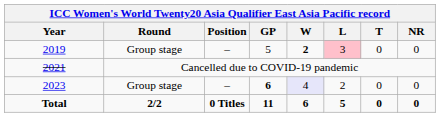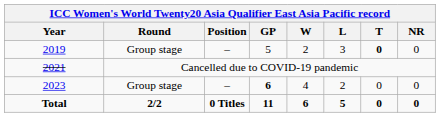(306, 49) bold -> (306, 49) normal
(342, 49) pink background -> (342, 49) no background
(379, 49) normal -> (379, 49) bold
(306, 85) lavender background -> (306, 85) no background
